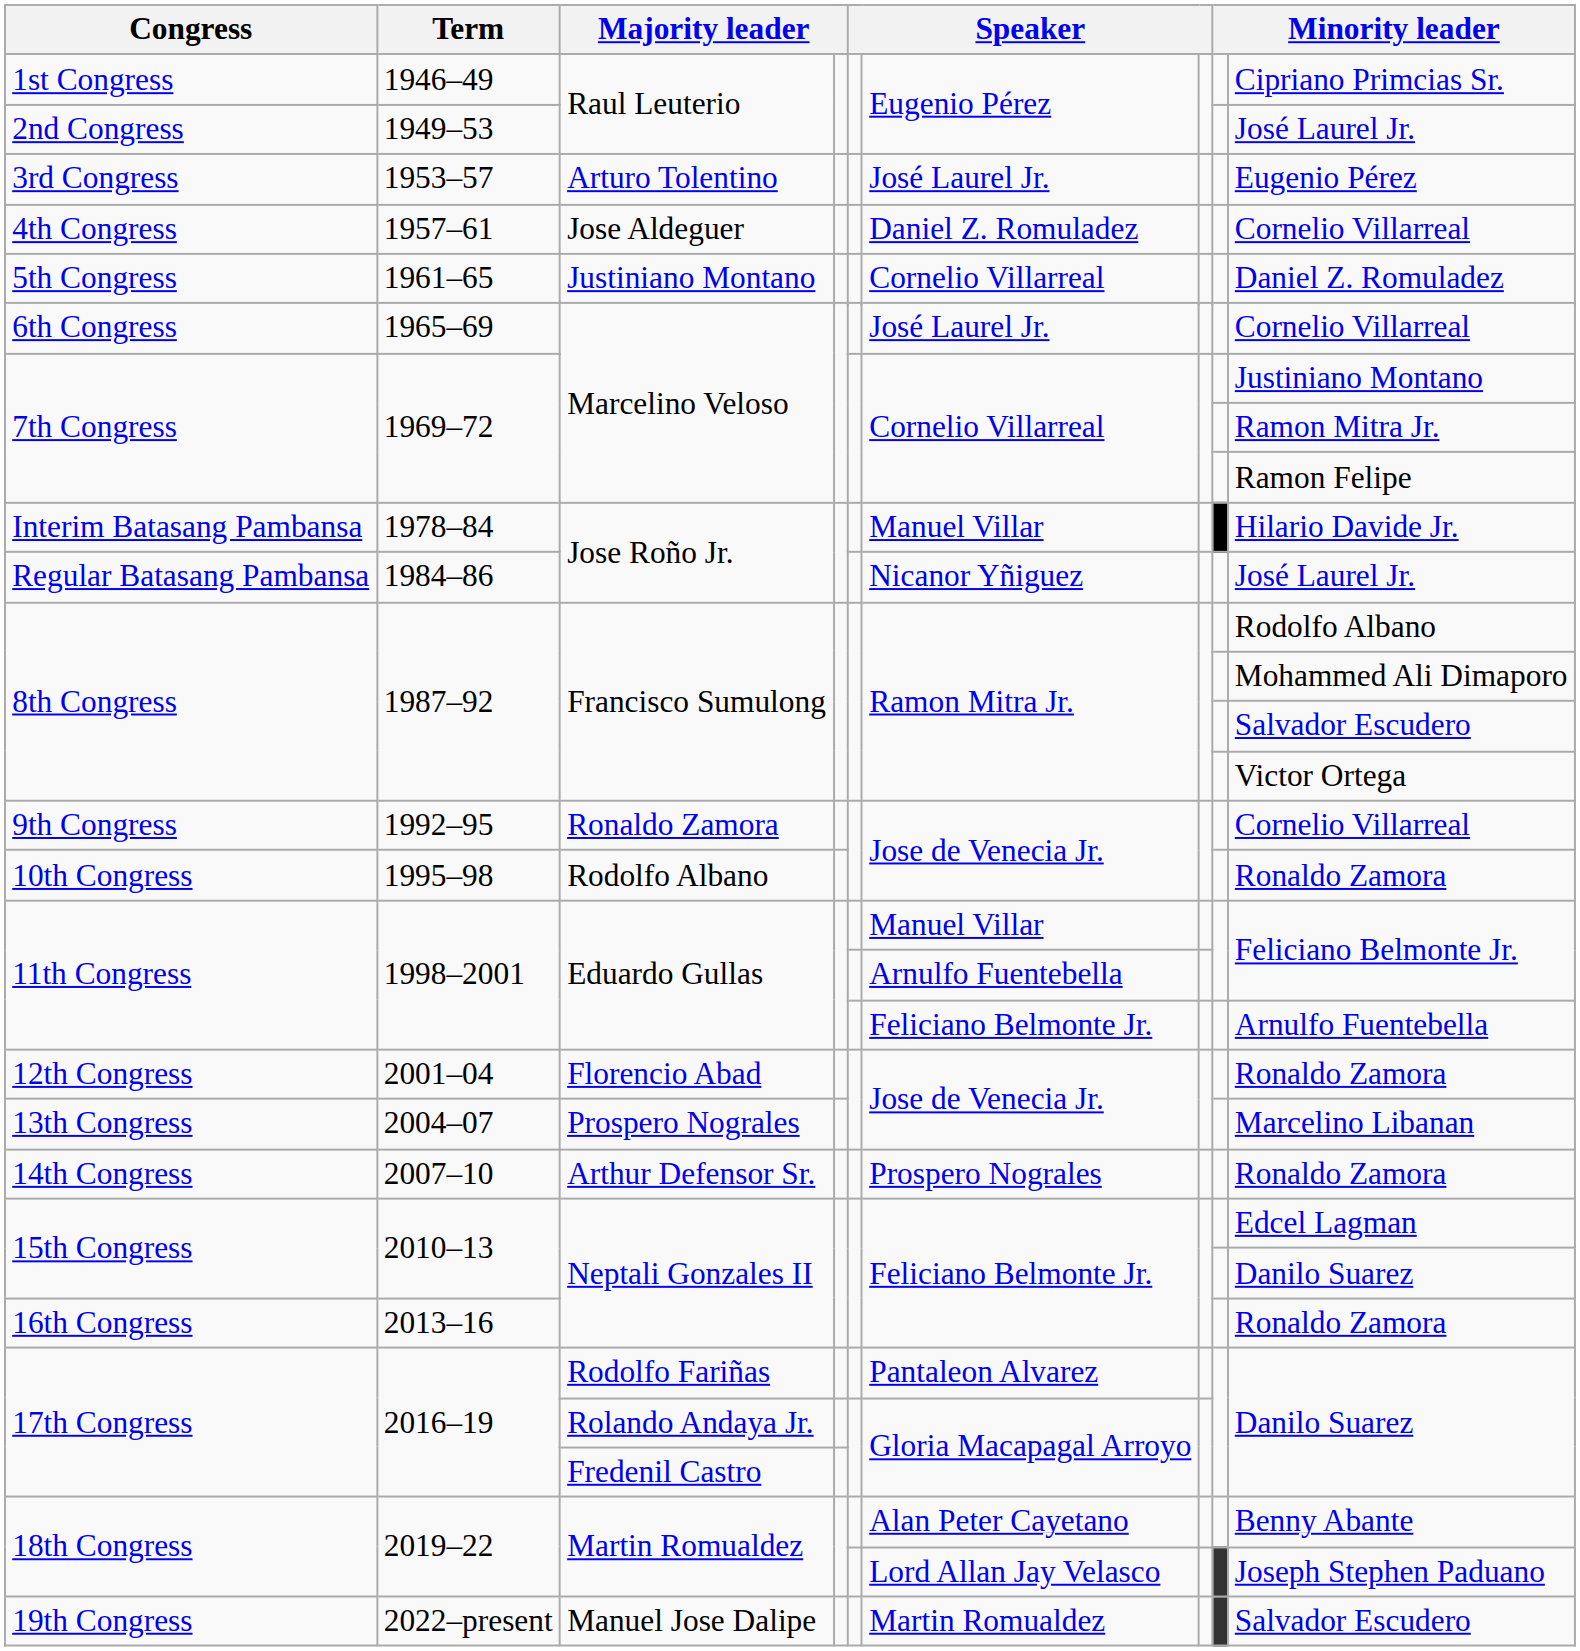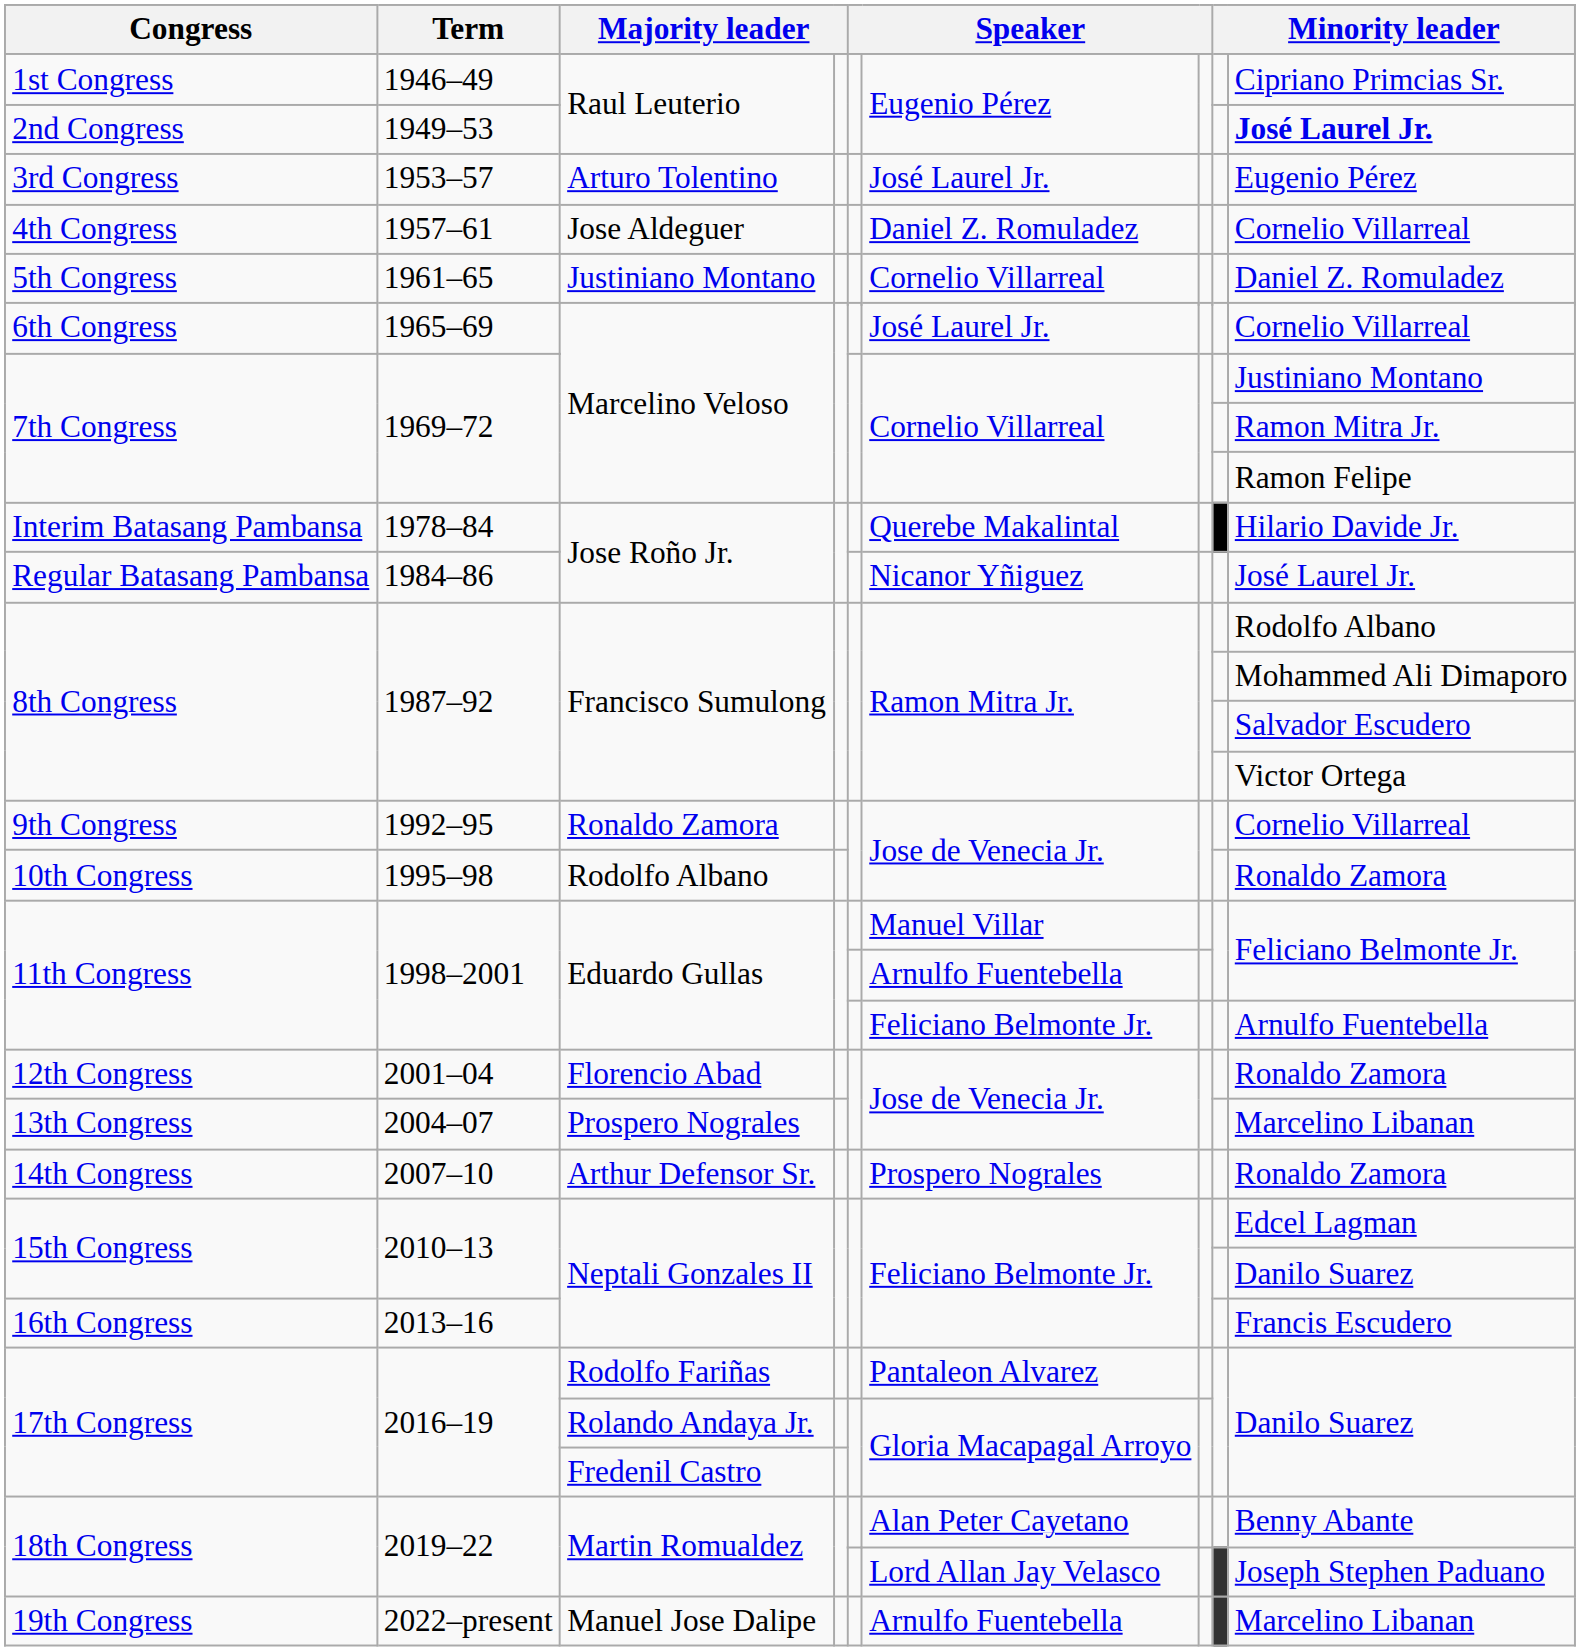(1325, 128) normal -> (1334, 128) bold
(956, 526) Manuel Villar -> (994, 526) Querebe Makalintal
(1341, 1322) Ronaldo Zamora -> (1343, 1322) Francis Escudero
(987, 1620) Martin Romualdez -> (996, 1620) Arnulfo Fuentebella
(1353, 1620) Salvador Escudero -> (1355, 1620) Marcelino Libanan
